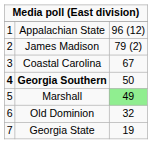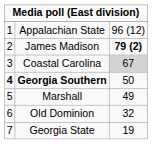(128, 46) normal -> (128, 46) bold
(128, 63) no background -> (128, 63) lightgrey background
(128, 97) lightgreen background -> (128, 97) no background
